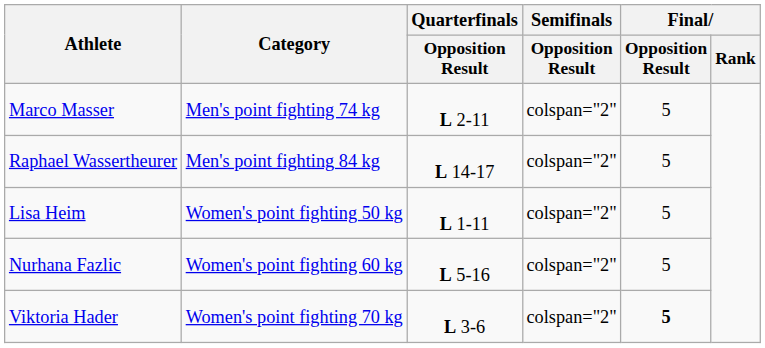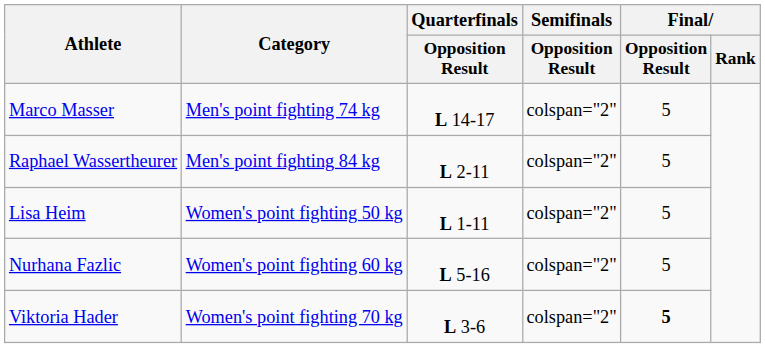(465, 120) L 2-11 -> (465, 120) L 14-17
(465, 172) L 14-17 -> (465, 172) L 2-11
